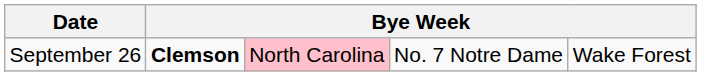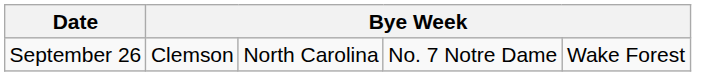(195, 55) bold -> (192, 55) normal
(317, 55) pink background -> (311, 55) no background
